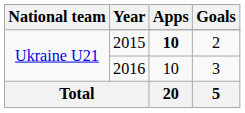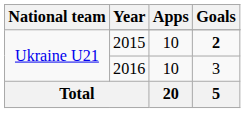(171, 42) bold -> (171, 42) normal
(216, 42) normal -> (216, 42) bold
